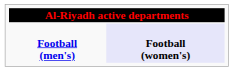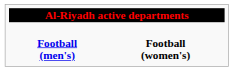(166, 49) lavender background -> (166, 49) no background
